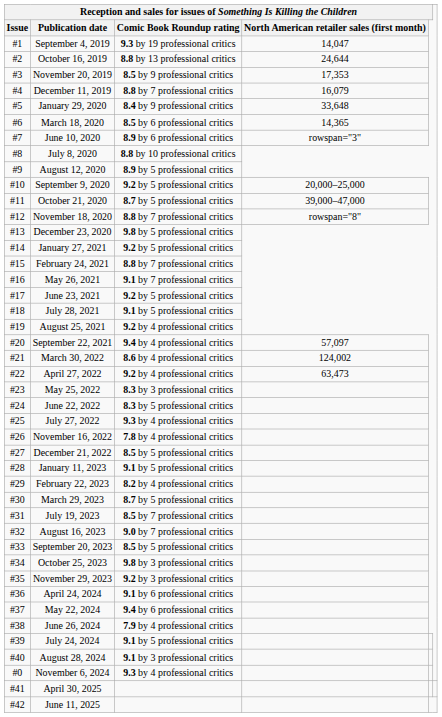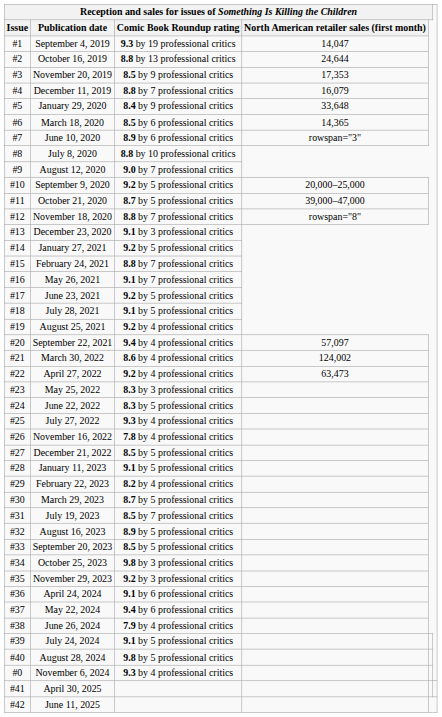(178, 169) 8.9 by 5 professional critics -> (178, 169) 9.0 by 7 professional critics
(178, 232) 9.8 by 5 professional critics -> (178, 232) 9.1 by 3 professional critics
(178, 531) 9.0 by 7 professional critics -> (178, 531) 8.9 by 5 professional critics
(178, 657) 9.1 by 3 professional critics -> (178, 657) 9.8 by 5 professional critics
